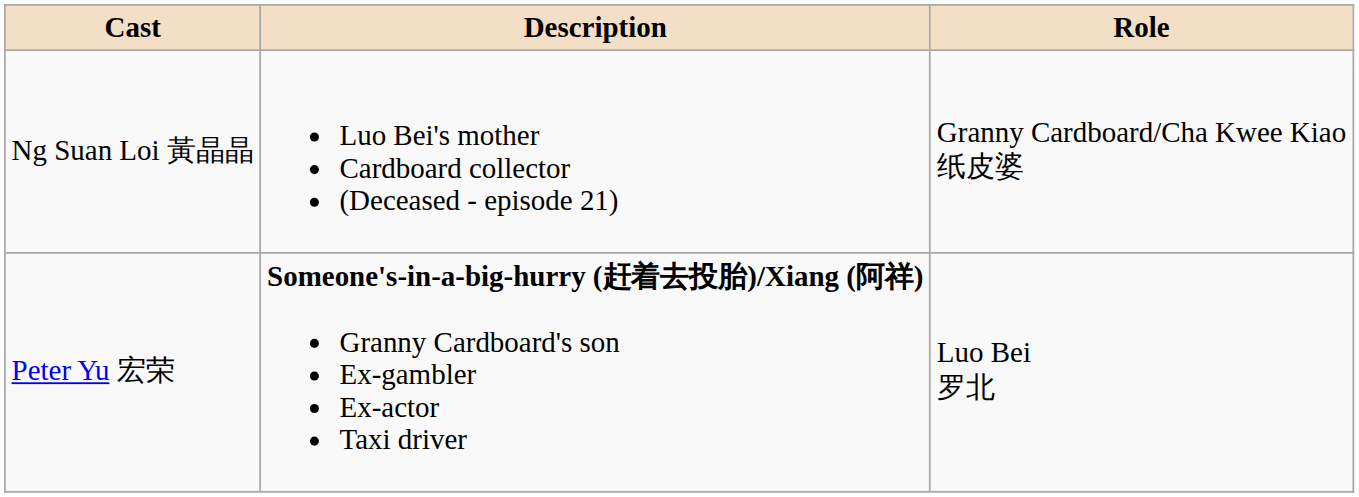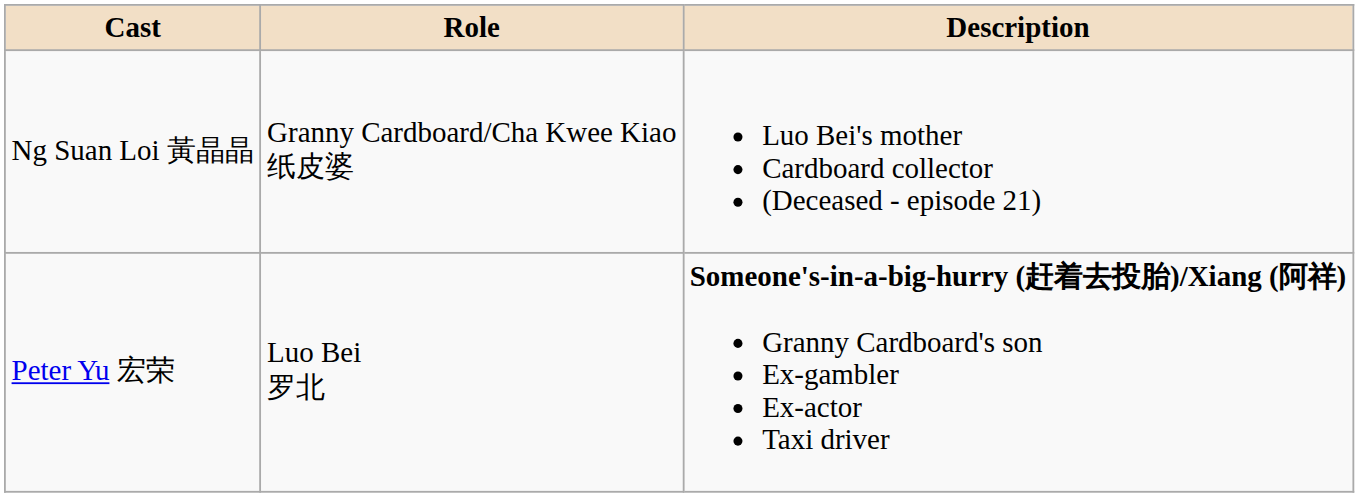columns swapped: (1141, 27) <-> (595, 27)
